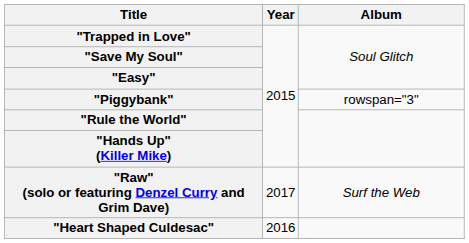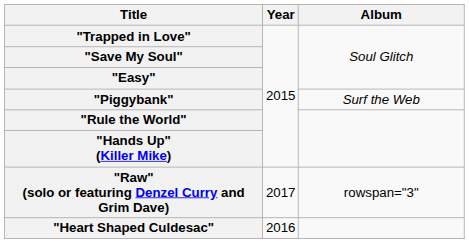(381, 99) rowspan="3" -> (381, 99) Surf the Web
(381, 192) Surf the Web -> (381, 192) rowspan="3"
